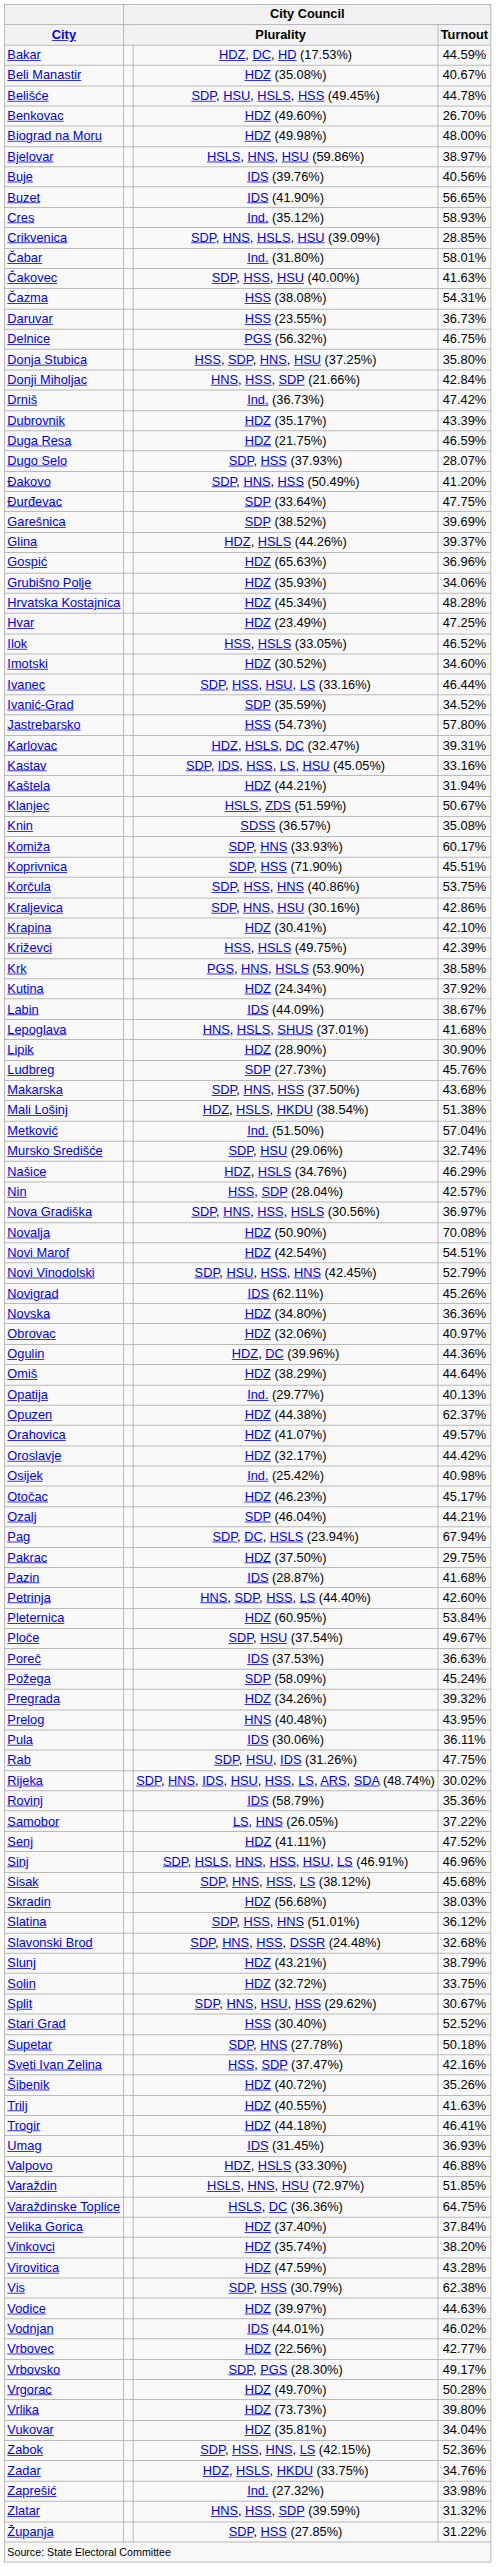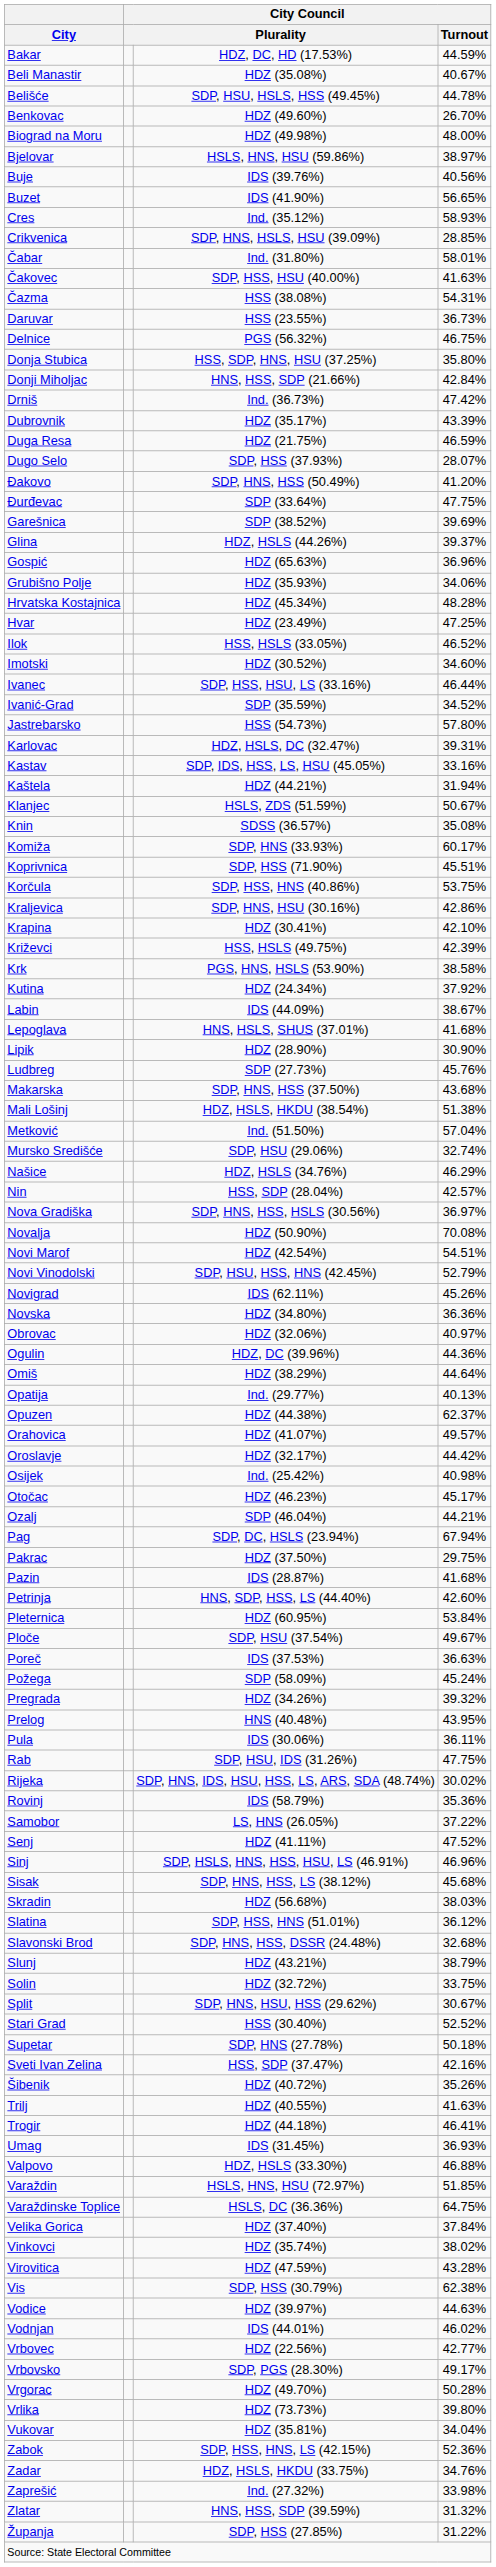(464, 2247) 38.20% -> (464, 2247) 38.02%
